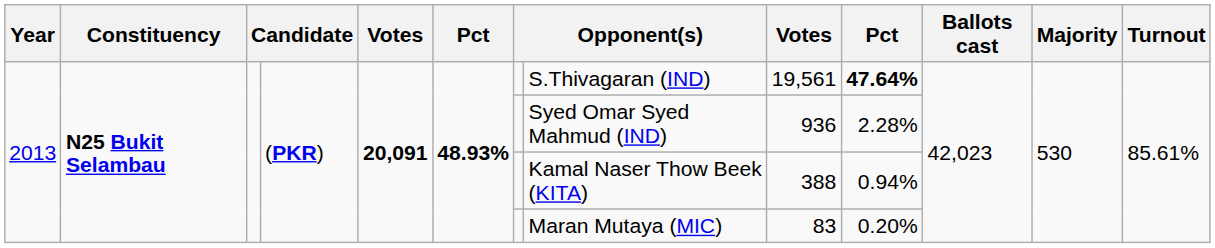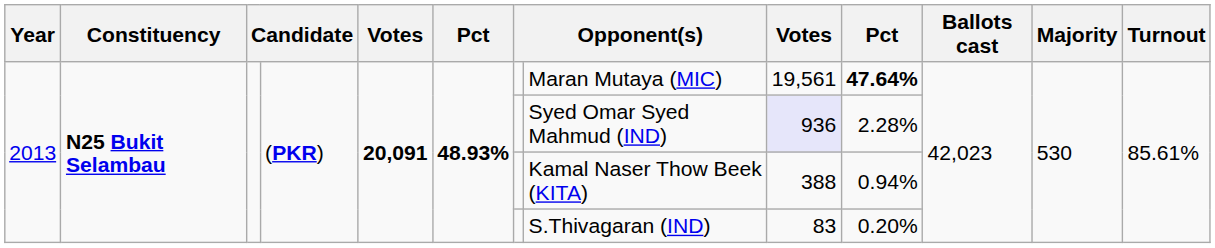(620, 78) S.Thivagaran (IND) -> (625, 78) Maran Mutaya (MIC)
(819, 124) no background -> (819, 124) lavender background
(625, 226) Maran Mutaya (MIC) -> (620, 226) S.Thivagaran (IND)
